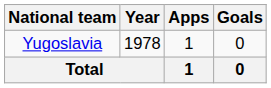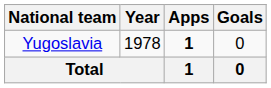(189, 43) normal -> (189, 43) bold
